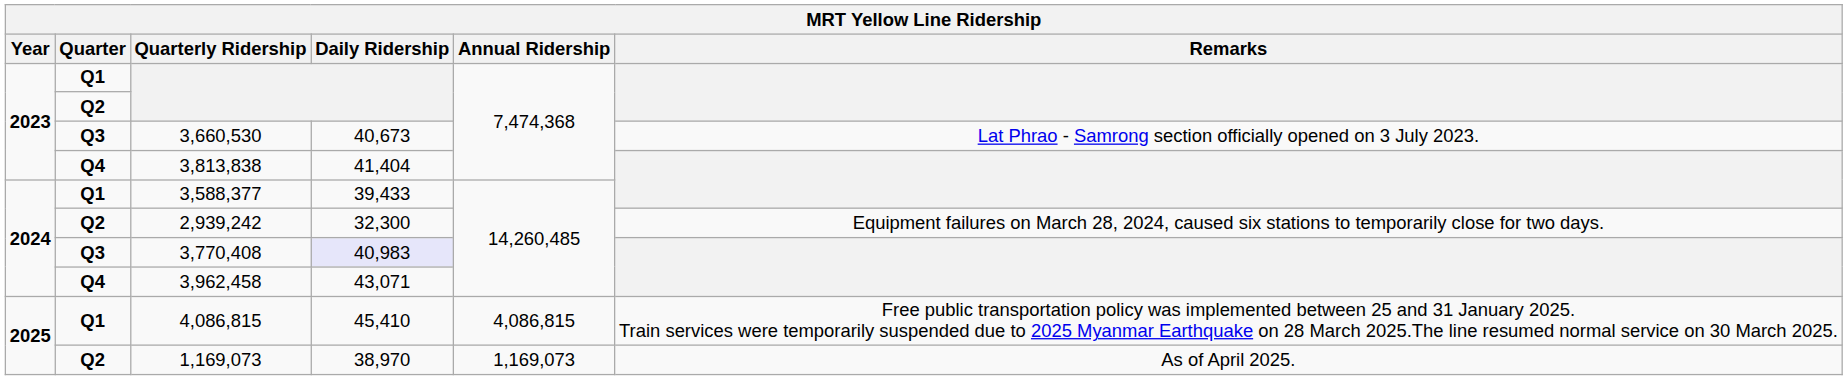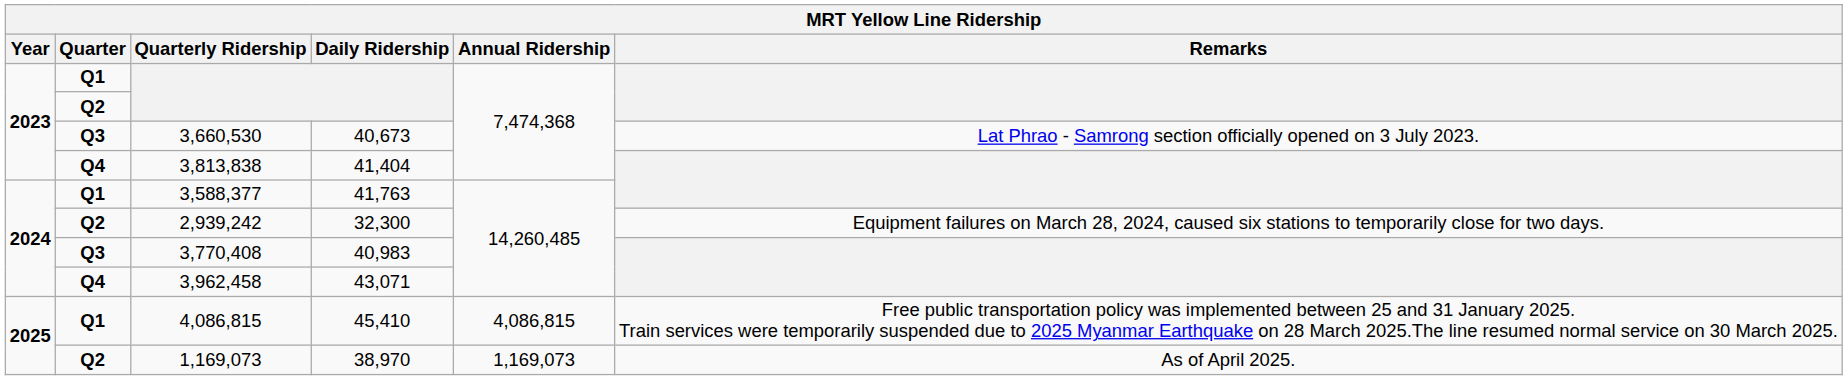(382, 194) 39,433 -> (382, 194) 41,763
(382, 252) lavender background -> (382, 252) no background
